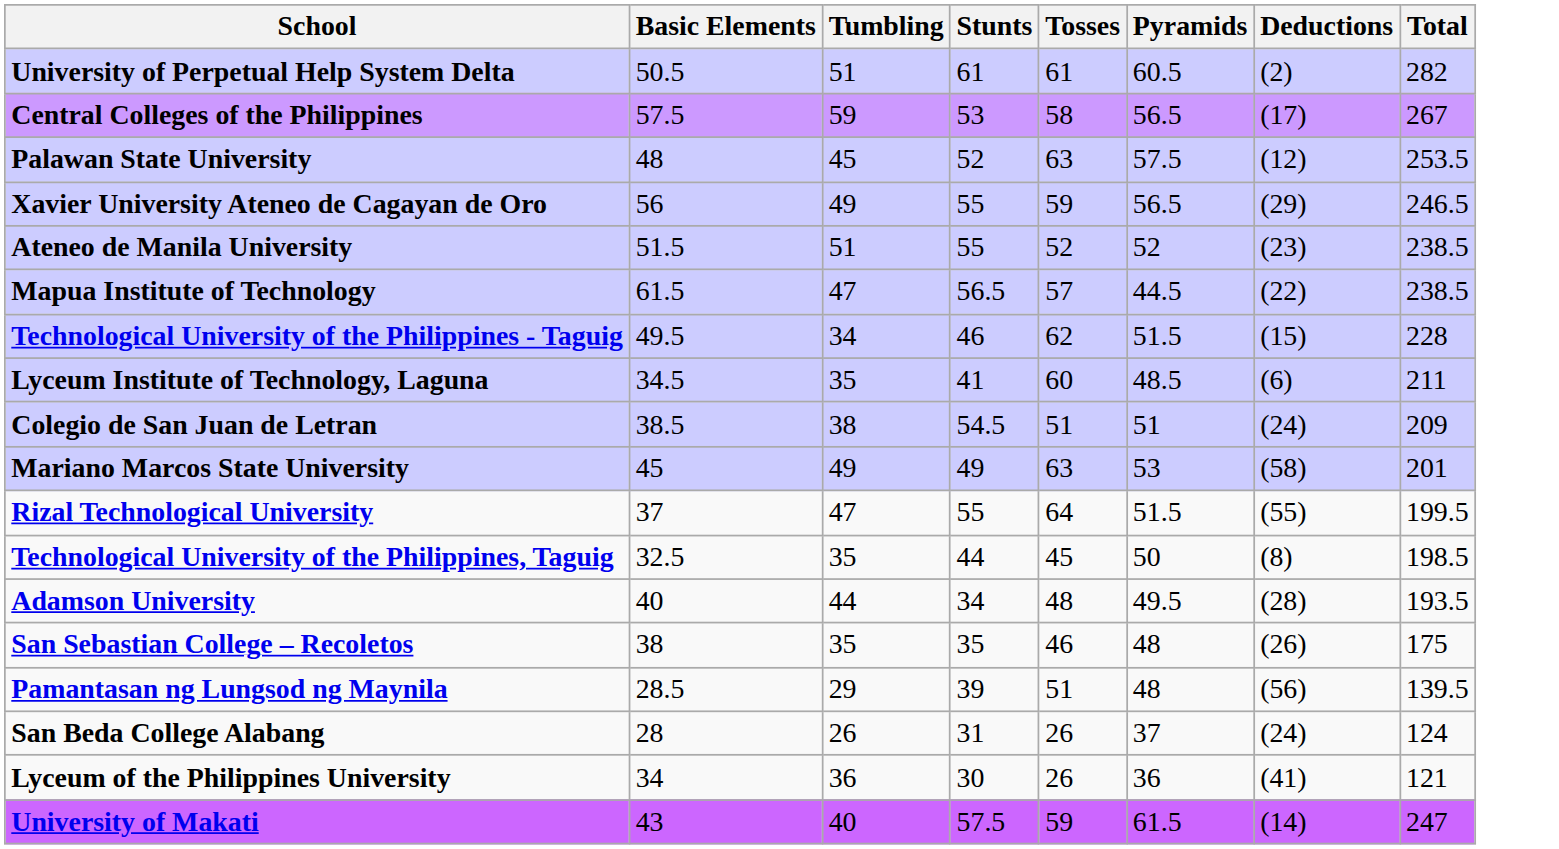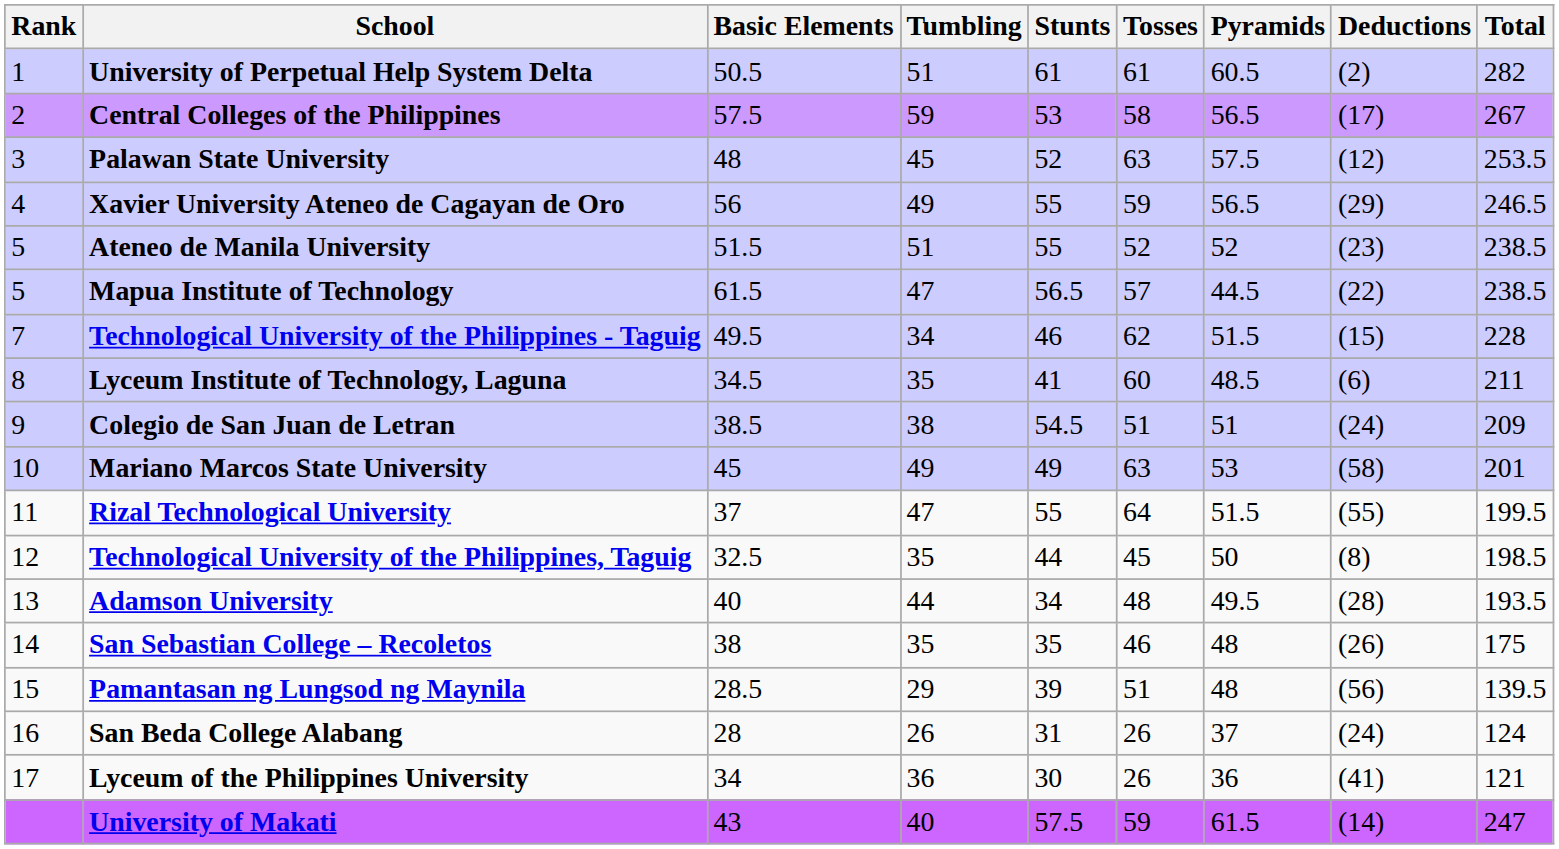+ column: (44, 26)
